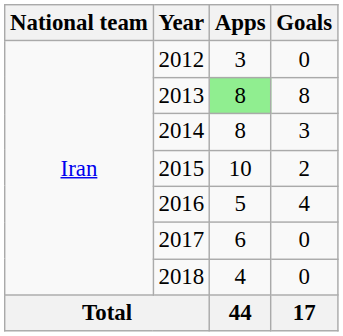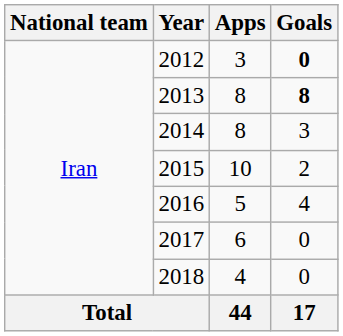(304, 58) normal -> (304, 58) bold
(240, 95) lightgreen background -> (240, 95) no background
(304, 95) normal -> (304, 95) bold
